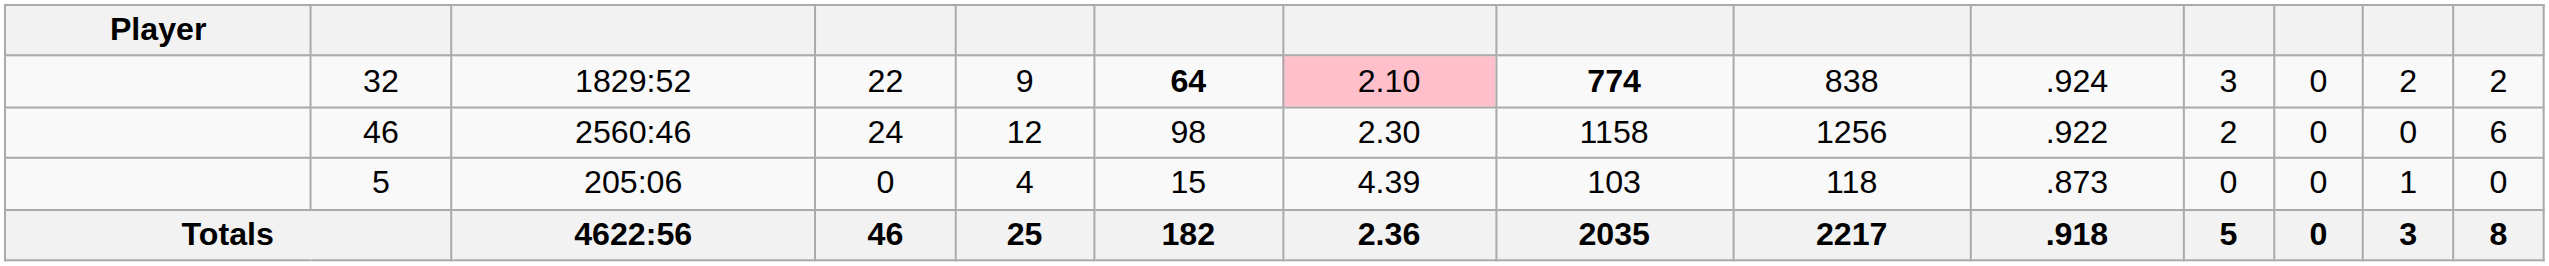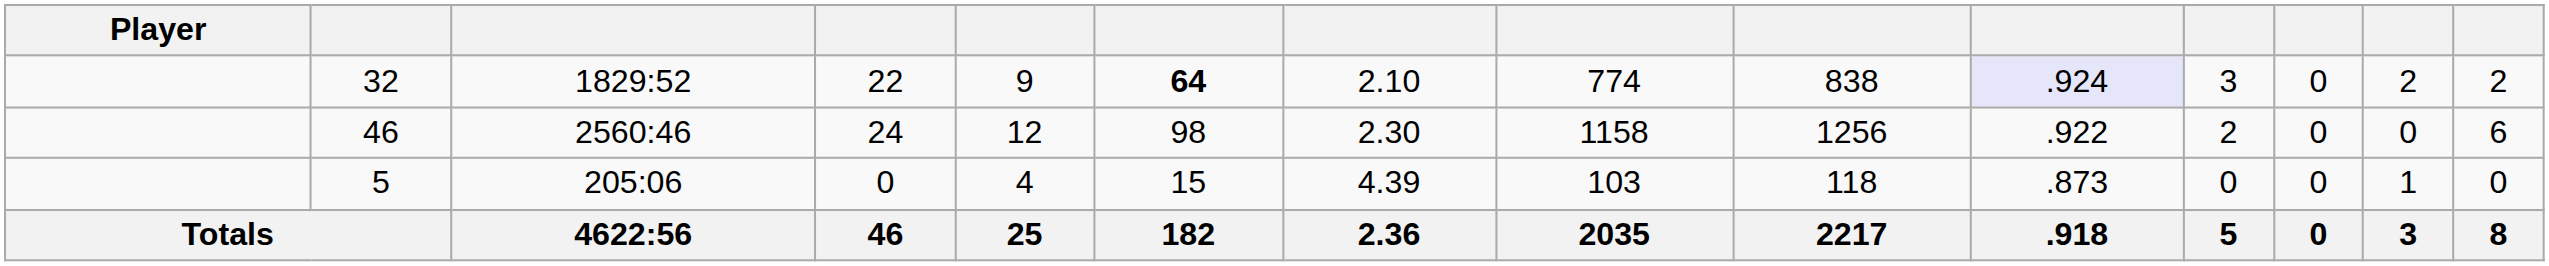(1389, 81) pink background -> (1389, 81) no background
(1614, 81) bold -> (1614, 81) normal
(2077, 81) no background -> (2077, 81) lavender background
